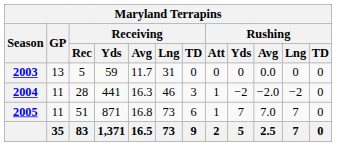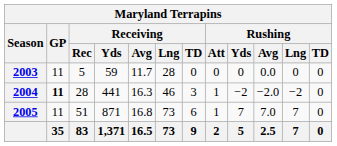(58, 72) 13 -> (58, 72) 11
(169, 72) 31 -> (169, 72) 28
(58, 92) normal -> (58, 92) bold
